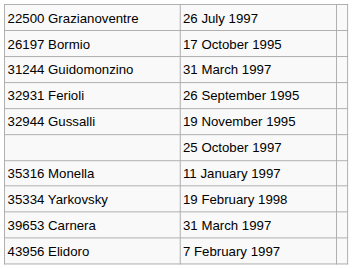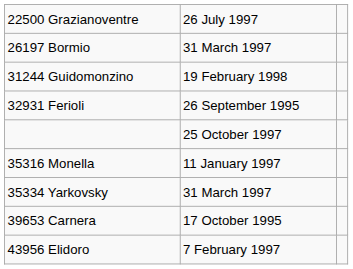(232, 44) 17 October 1995 -> (227, 48) 31 March 1997
(227, 70) 31 March 1997 -> (235, 77) 19 February 1998
- row: (51, 121)
(235, 199) 19 February 1998 -> (227, 192) 31 March 1997
(227, 225) 31 March 1997 -> (232, 221) 17 October 1995
